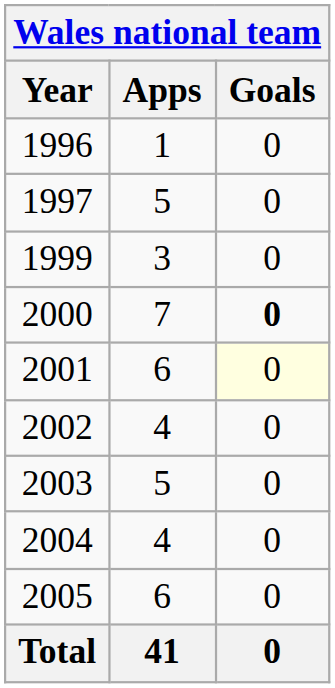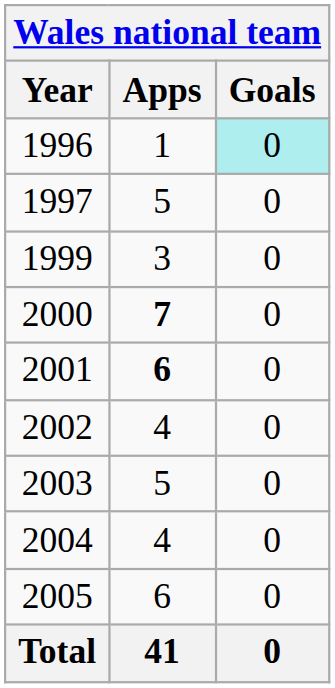(272, 145) no background -> (272, 145) paleturquoise background
(162, 314) normal -> (162, 314) bold
(272, 314) bold -> (272, 314) normal
(162, 370) normal -> (162, 370) bold
(272, 370) lightyellow background -> (272, 370) no background
